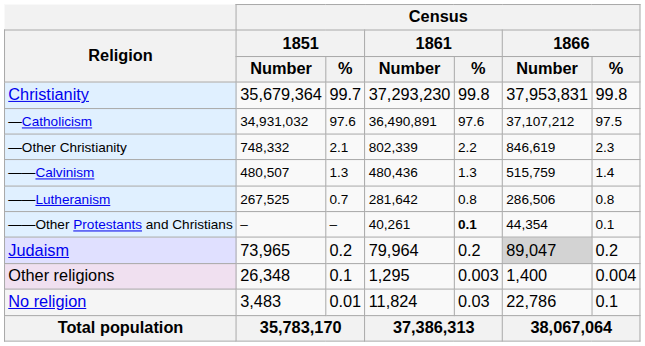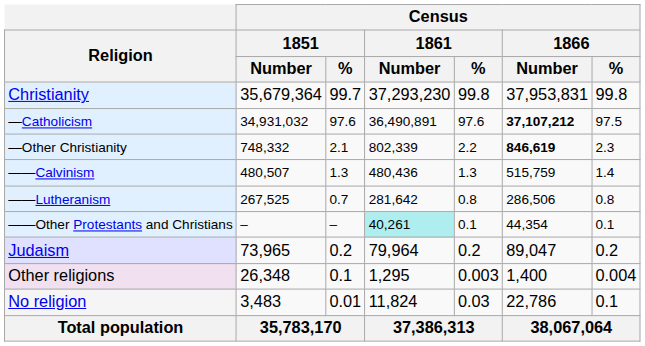(540, 121) normal -> (540, 120) bold
(531, 147) normal -> (531, 146) bold
(390, 225) no background -> (390, 225) paleturquoise background
(467, 224) bold -> (467, 225) normal
(531, 250) lightgrey background -> (531, 250) no background
